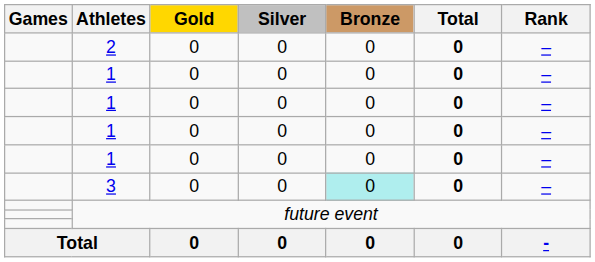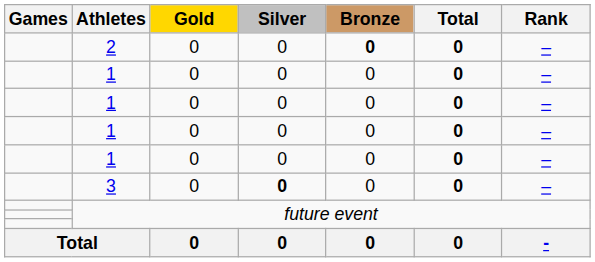(370, 47) normal -> (370, 47) bold
(282, 187) normal -> (282, 187) bold
(370, 187) paleturquoise background -> (370, 187) no background
